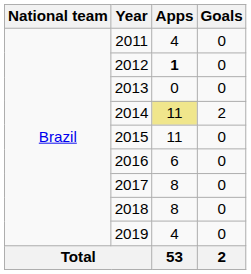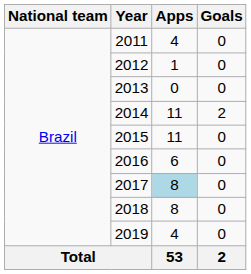(174, 64) bold -> (174, 64) normal
(174, 112) khaki background -> (174, 112) no background
(174, 185) no background -> (174, 185) lightblue background
